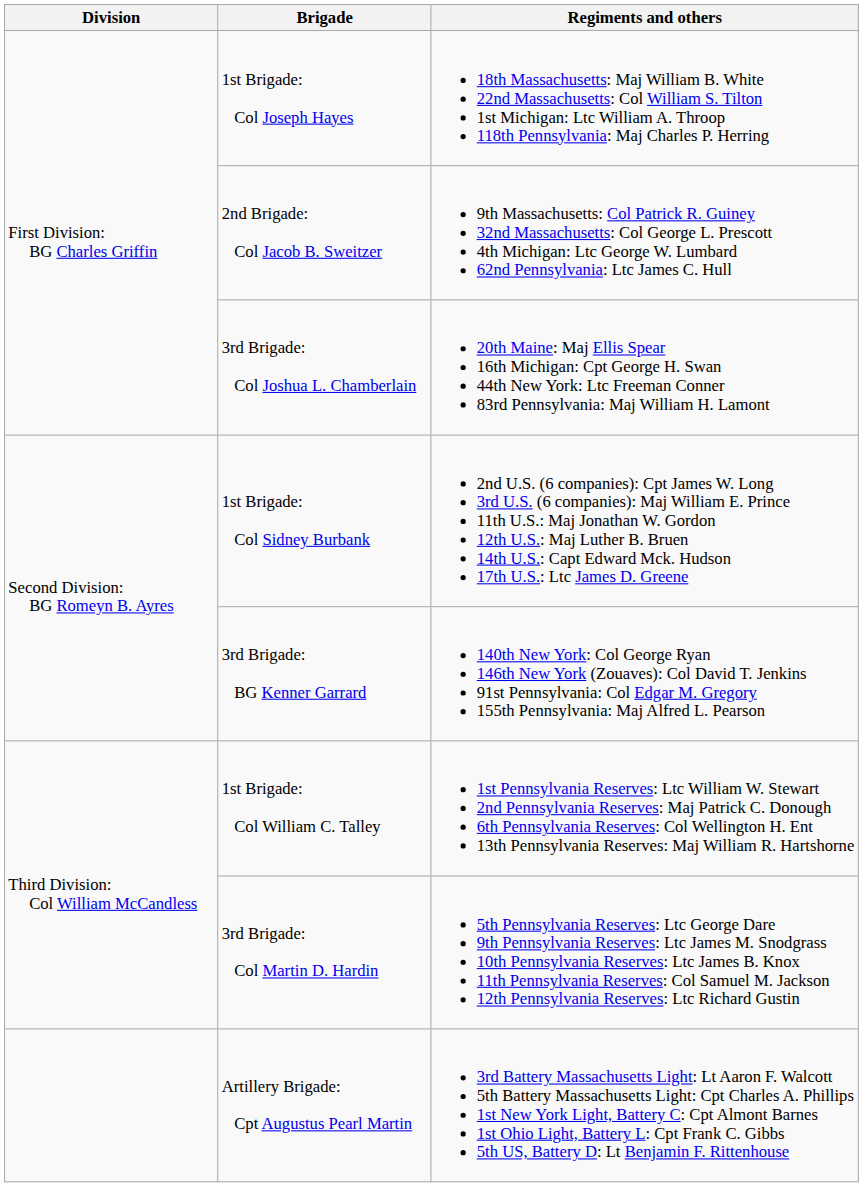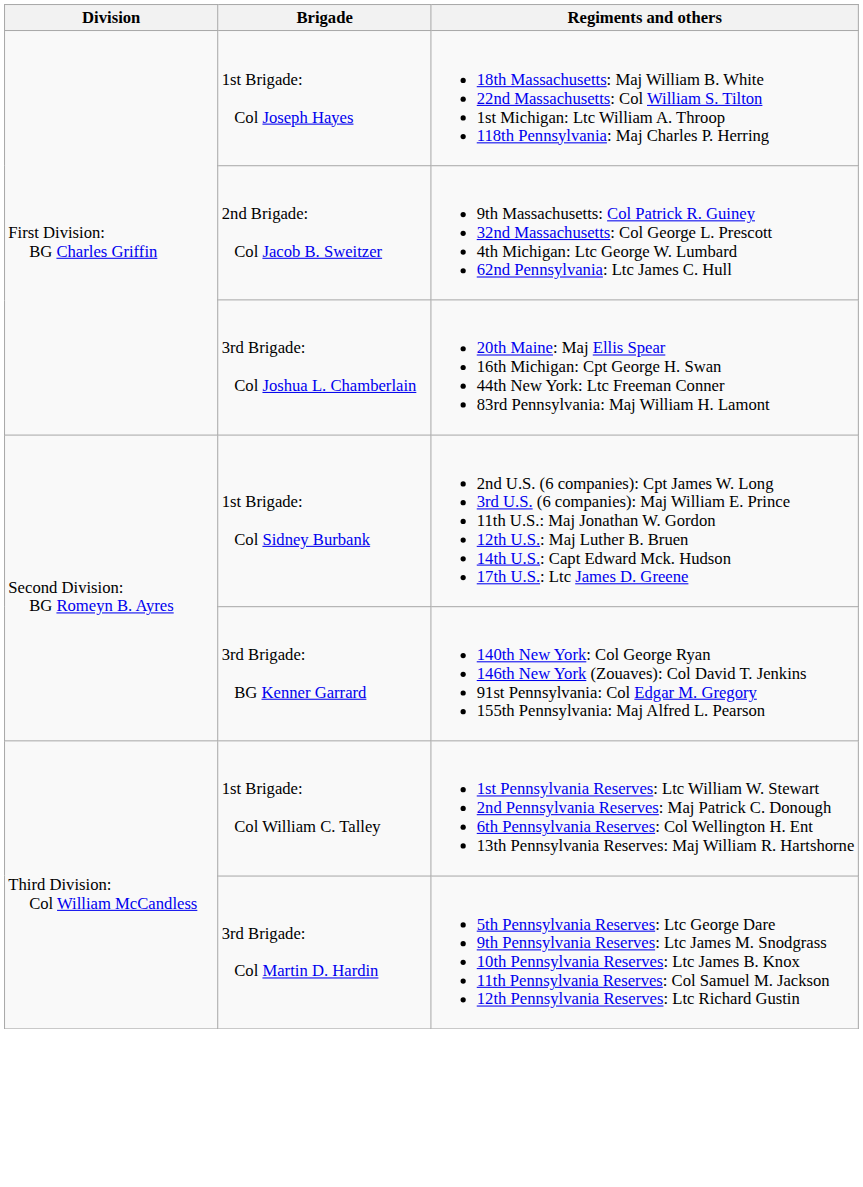- row: (317, 1105)
